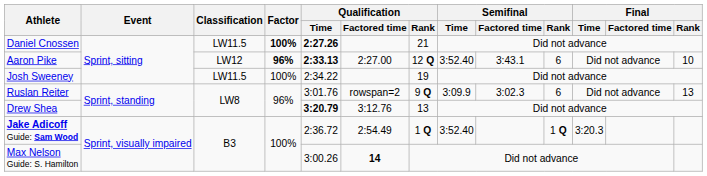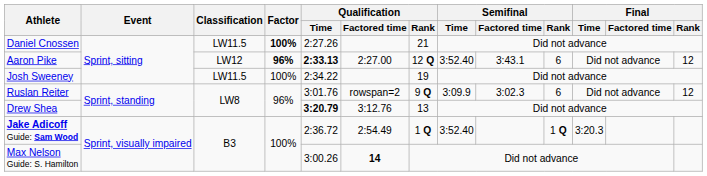(321, 44) bold -> (321, 44) normal
(688, 60) 10 -> (688, 60) 12
(688, 93) 13 -> (688, 93) 12
